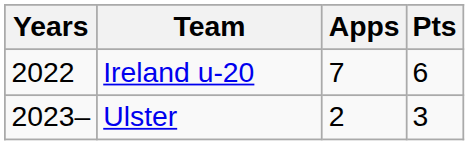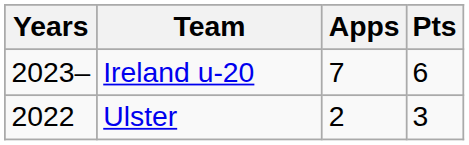(43, 71) 2022 -> (51, 71) 2023–
(51, 116) 2023– -> (43, 116) 2022
